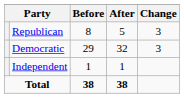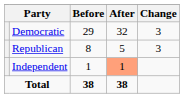rows swapped: (38, 48) <-> (38, 31)
(122, 66) no background -> (122, 66) lightsalmon background
